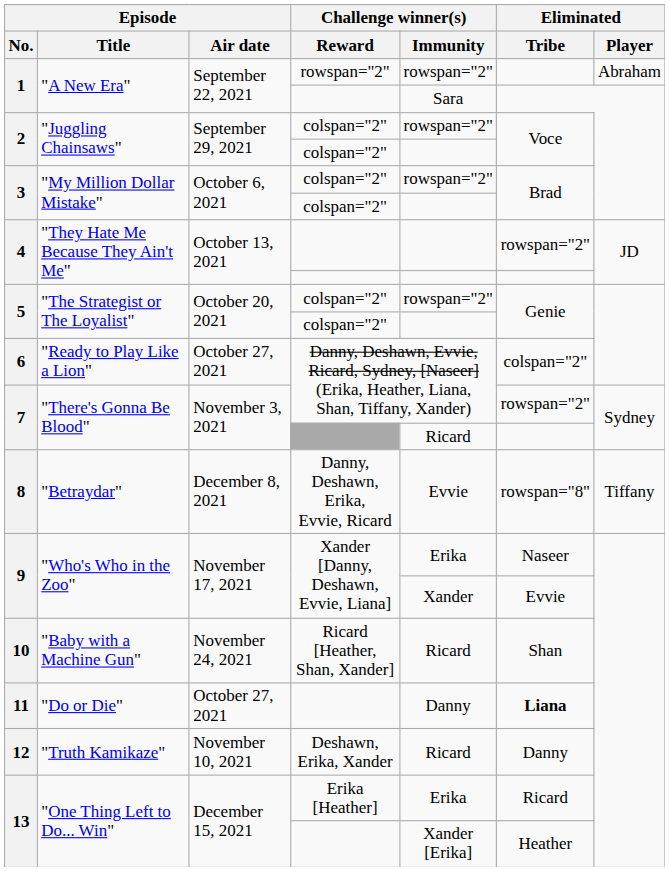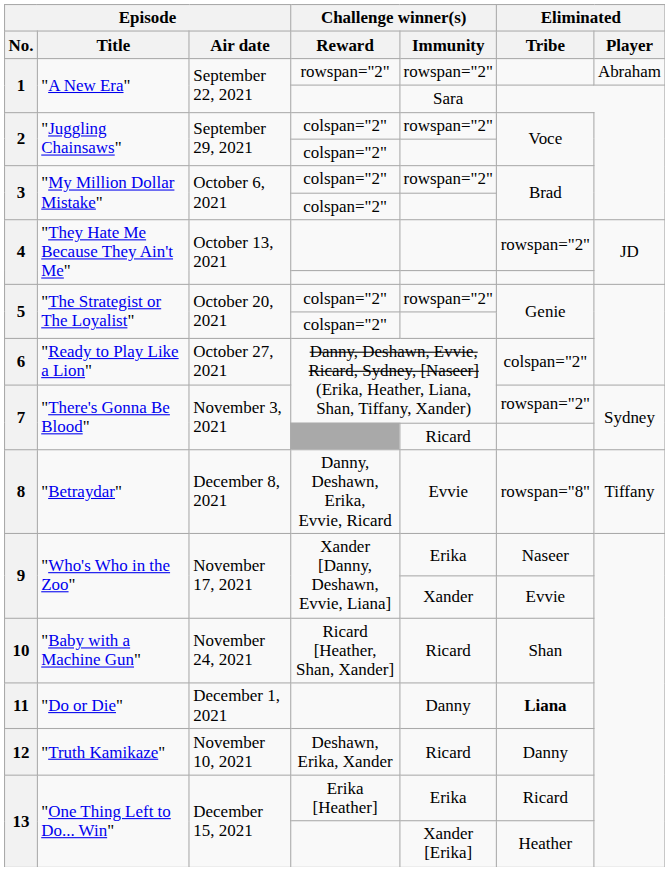(233, 705) October 27, 2021 -> (237, 705) December 1, 2021
